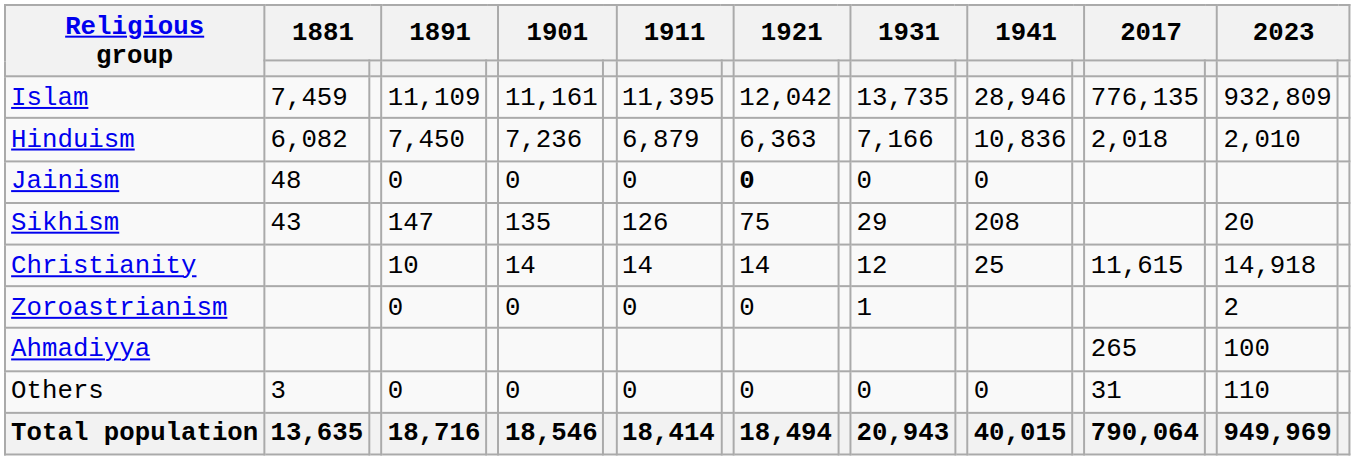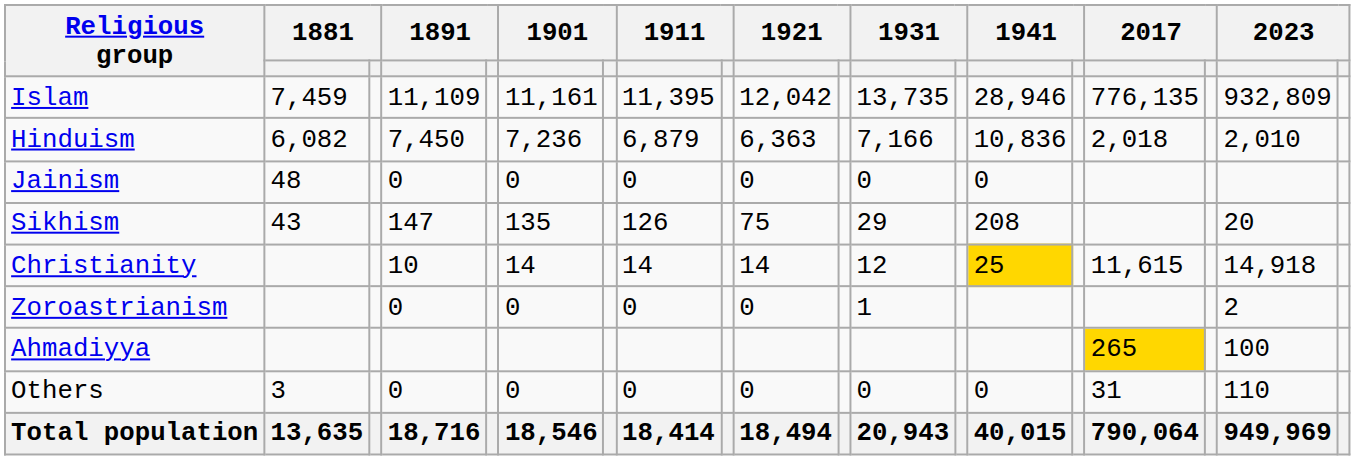(747, 182) bold -> (747, 182) normal
(989, 265) no background -> (989, 265) gold background
(1114, 349) no background -> (1114, 349) gold background
